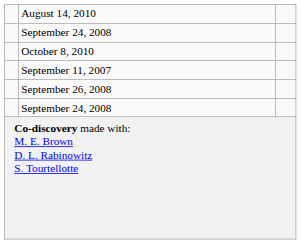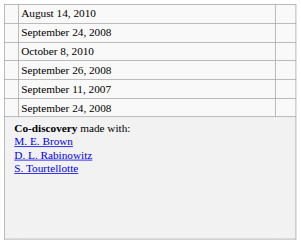rows swapped: (11, 70) <-> (11, 89)
